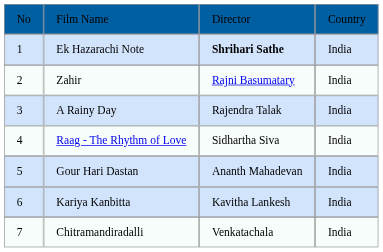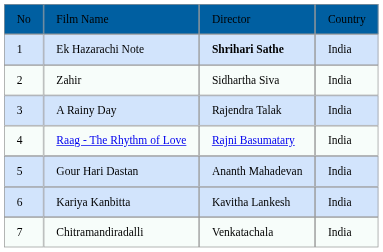(253, 80) Rajni Basumatary -> (246, 80) Sidhartha Siva
(246, 141) Sidhartha Siva -> (253, 141) Rajni Basumatary
